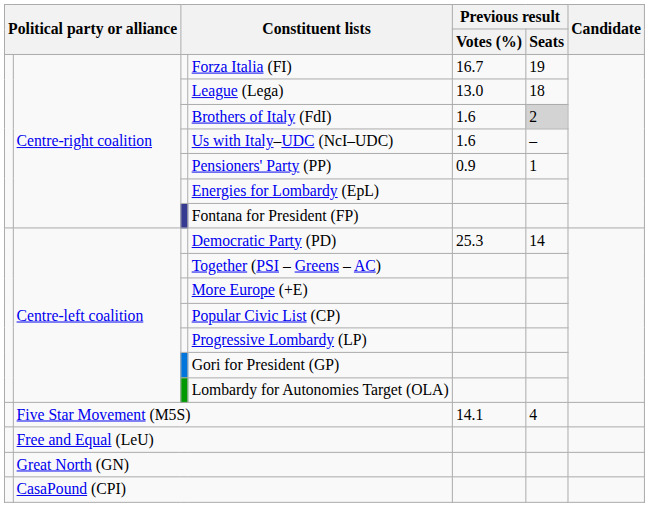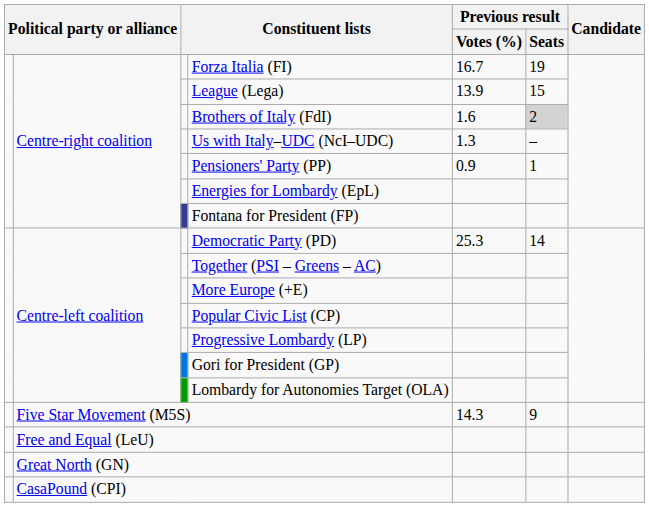(470, 91) 13.0 -> (470, 91) 13.9
(537, 91) 18 -> (537, 91) 15
(466, 141) 1.6 -> (466, 141) 1.3
(470, 414) 14.1 -> (470, 414) 14.3
(533, 414) 4 -> (533, 414) 9
